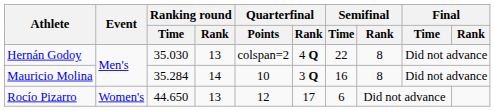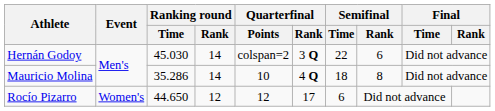(171, 55) 35.030 -> (171, 55) 45.030
(215, 55) 13 -> (215, 55) 14
(309, 55) 4 Q -> (309, 55) 3 Q
(380, 55) 8 -> (380, 55) 6
(171, 76) 35.284 -> (171, 76) 35.286
(309, 76) 3 Q -> (309, 76) 4 Q
(341, 76) 16 -> (341, 76) 18
(215, 96) 13 -> (215, 96) 12
